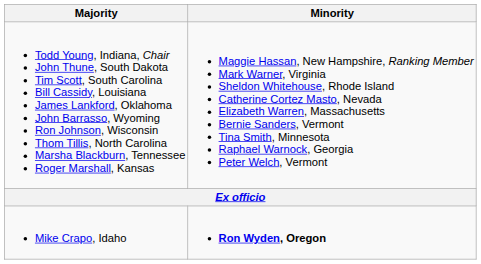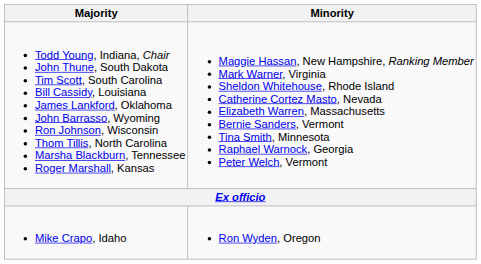(332, 239) bold -> (332, 239) normal
